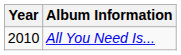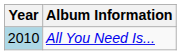(24, 38) no background -> (24, 38) lightblue background
